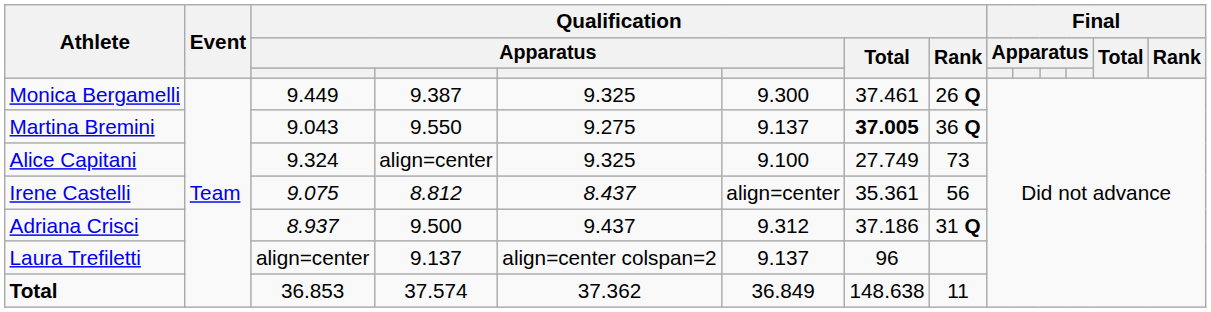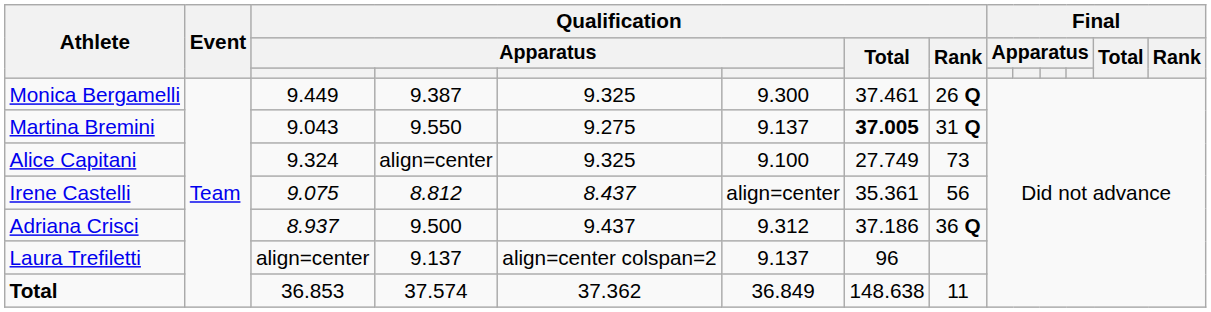(958, 127) 36 Q -> (958, 127) 31 Q
(958, 226) 31 Q -> (958, 226) 36 Q
